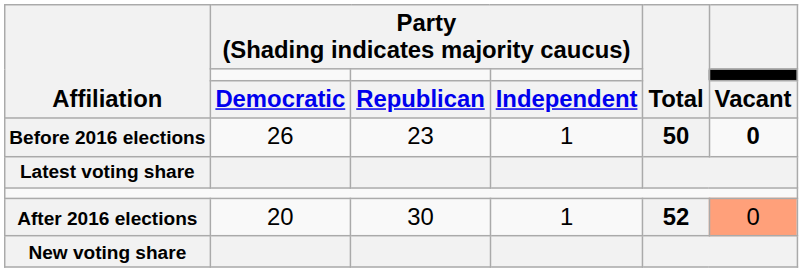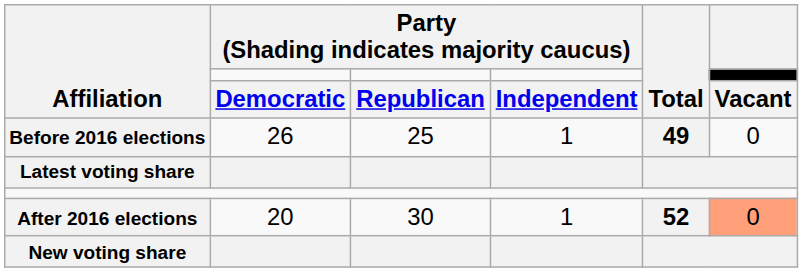(420, 136) 23 -> (420, 136) 25
(676, 136) 50 -> (676, 136) 49
(753, 136) bold -> (753, 136) normal
